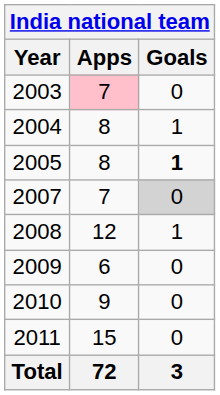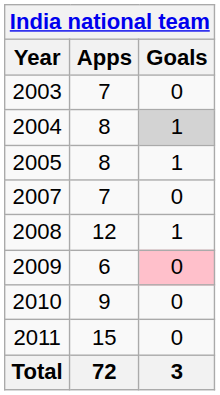(104, 92) pink background -> (104, 92) no background
(177, 127) no background -> (177, 127) lightgrey background
(177, 162) bold -> (177, 162) normal
(177, 197) lightgrey background -> (177, 197) no background
(177, 267) no background -> (177, 267) pink background
